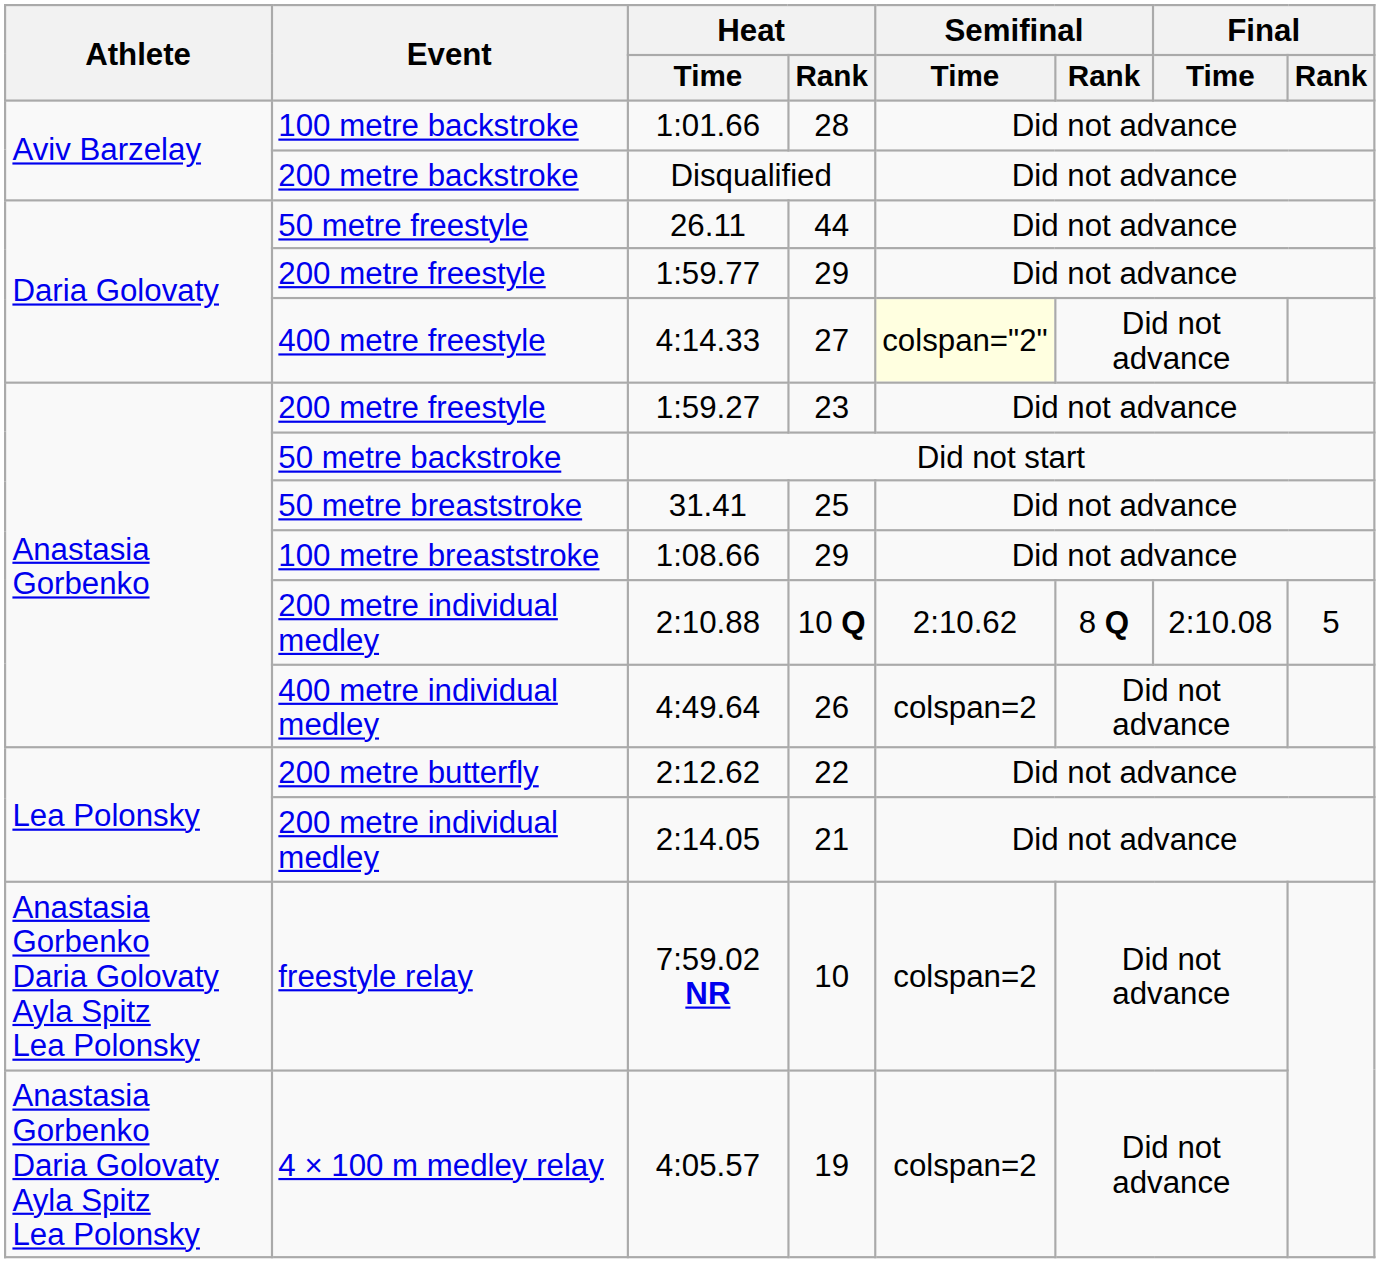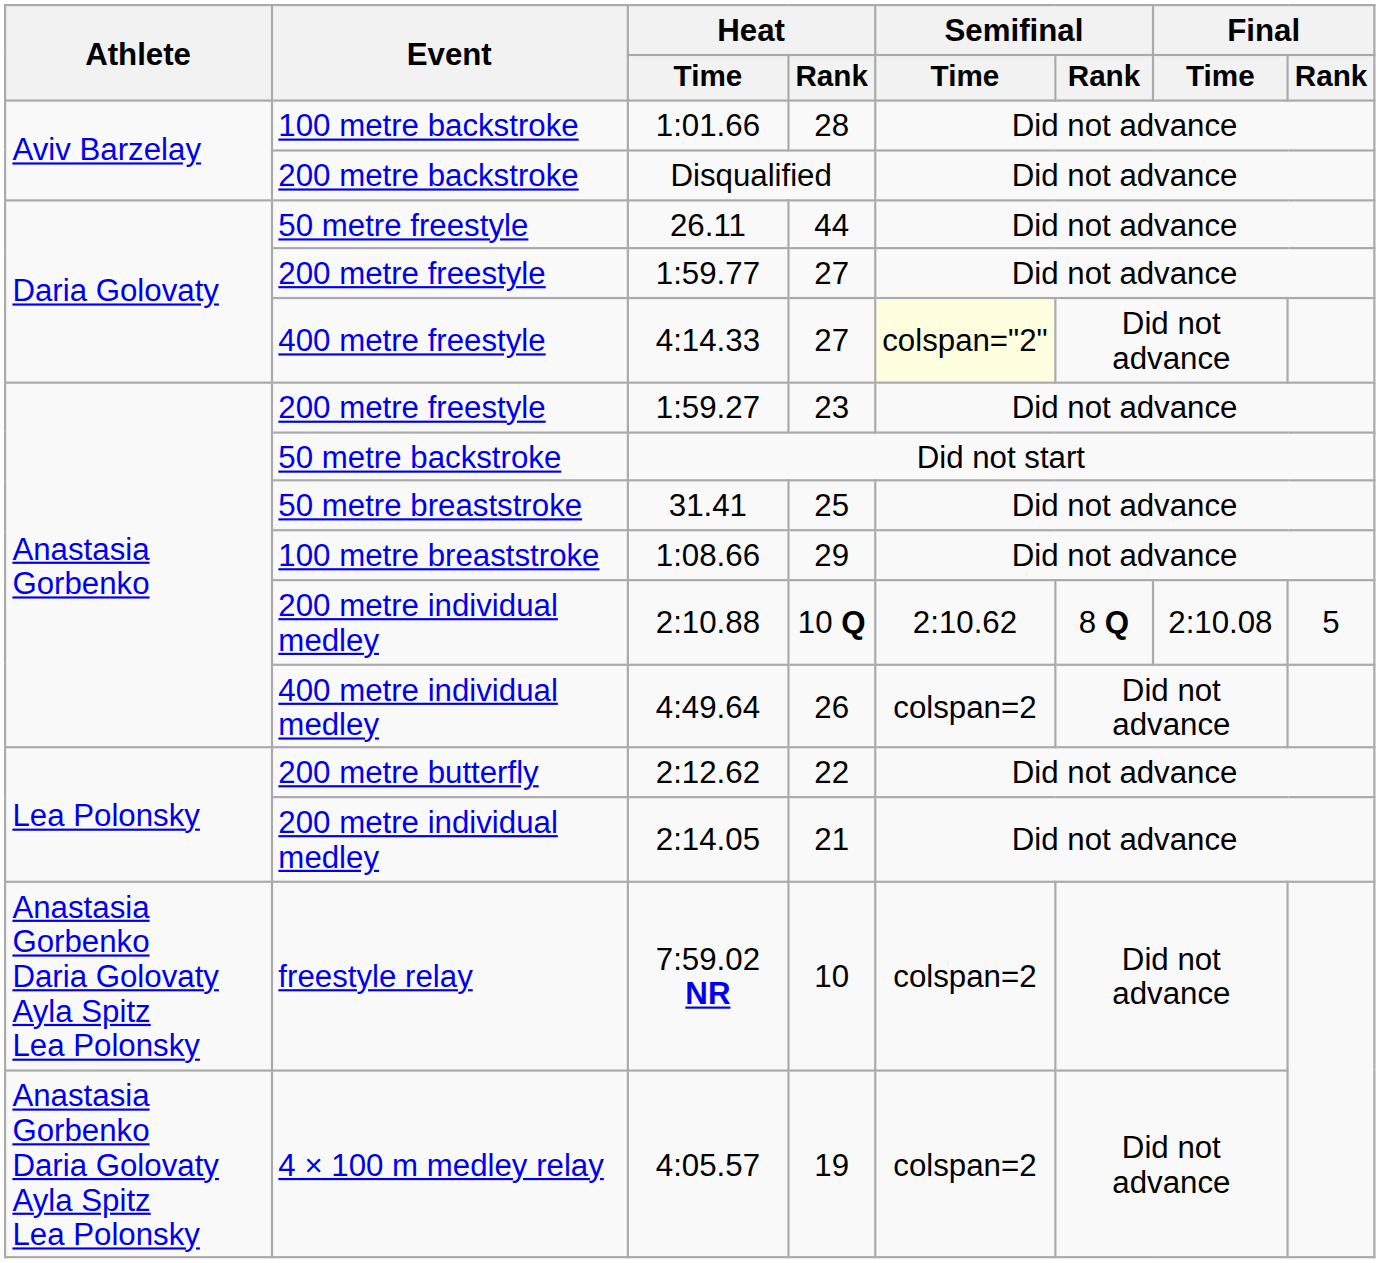(832, 274) 29 -> (832, 274) 27
